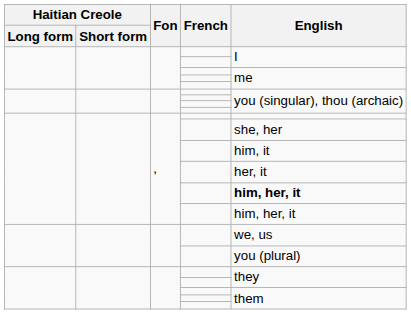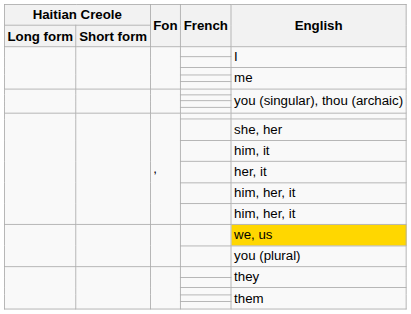(267, 193) bold -> (265, 193) normal
(253, 235) no background -> (253, 235) gold background
